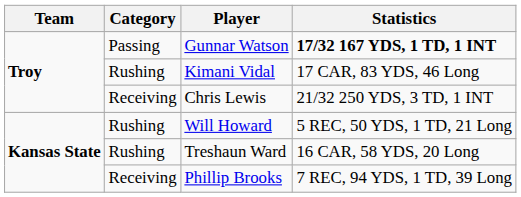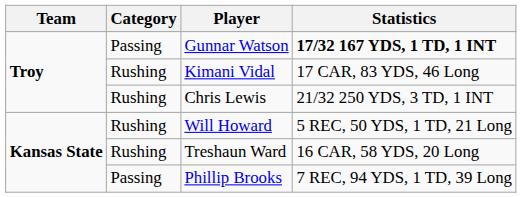(143, 98) Receiving -> (138, 98) Rushing
(143, 178) Receiving -> (136, 178) Passing
